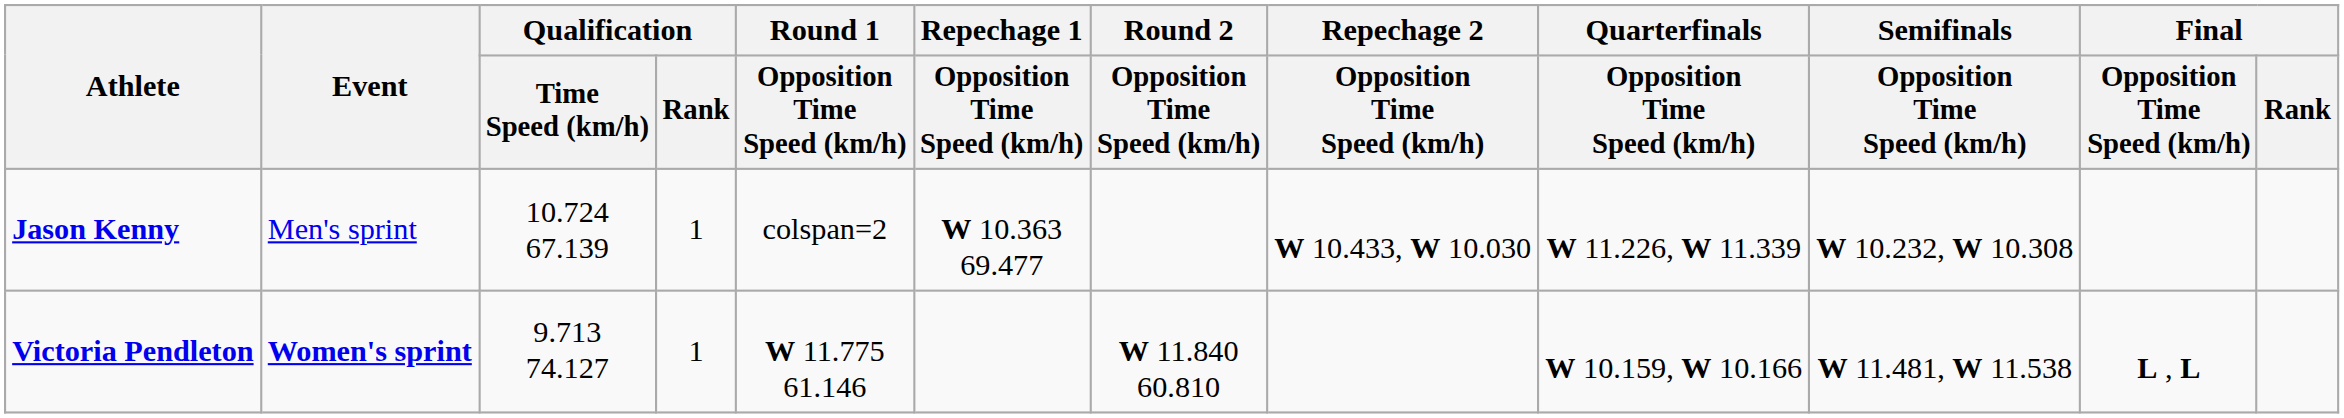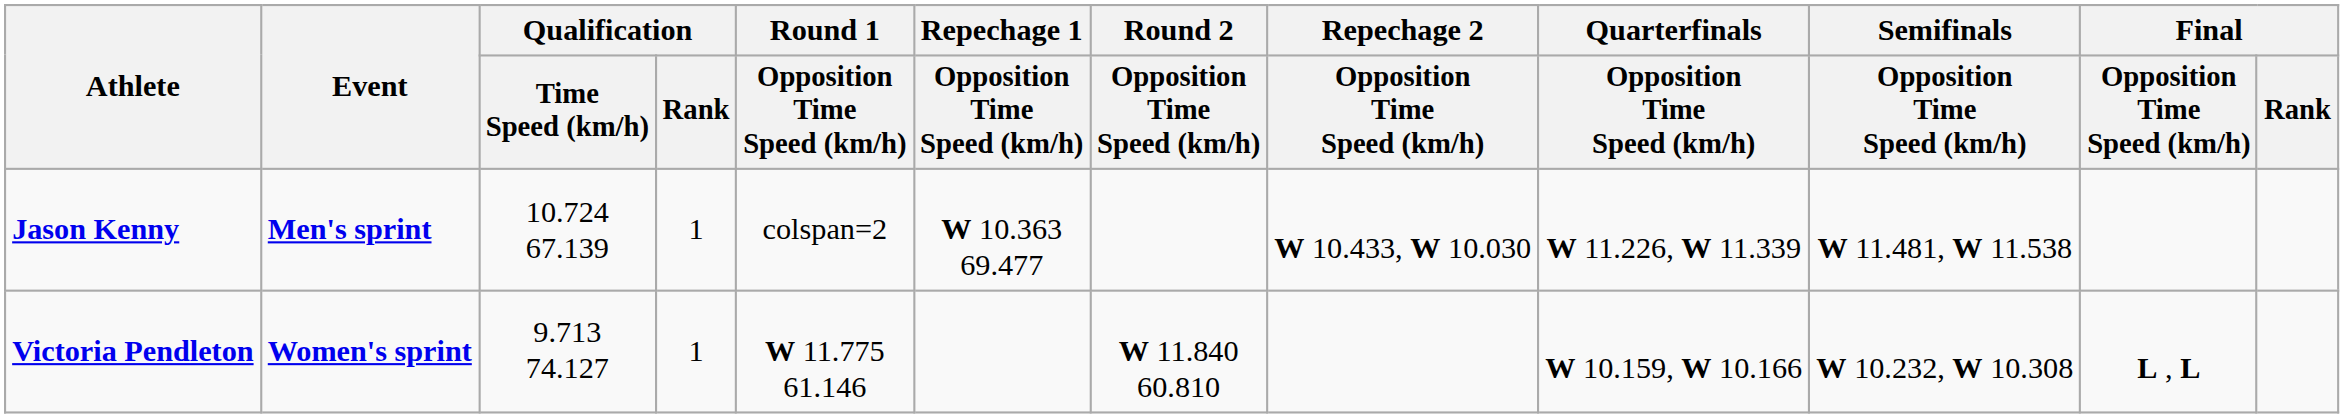(342, 229) normal -> (350, 229) bold
(1945, 247) W 10.232, W 10.308 -> (1945, 247) W 11.481, W 11.538
(1945, 368) W 11.481, W 11.538 -> (1945, 368) W 10.232, W 10.308
